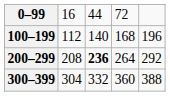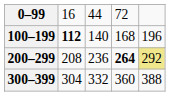(71, 36) normal -> (71, 36) bold
(98, 58) bold -> (98, 58) normal
(125, 58) normal -> (125, 58) bold
(152, 58) no background -> (152, 58) khaki background
